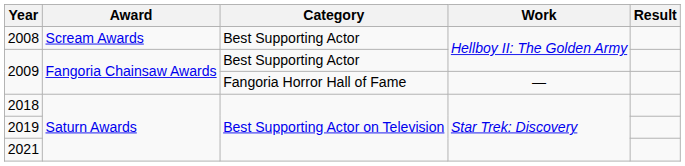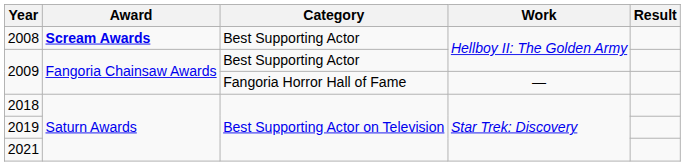(95, 37) normal -> (98, 37) bold
